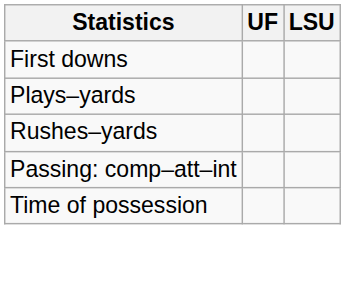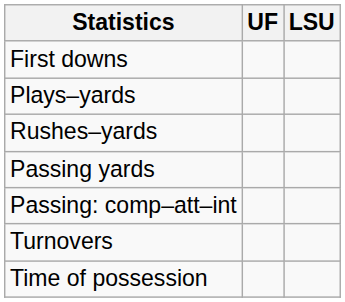+ row: (82, 168)
+ row: (61, 242)
